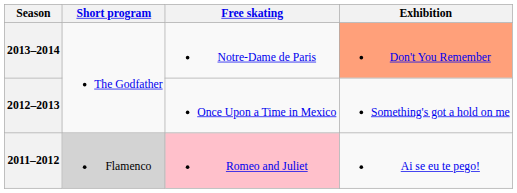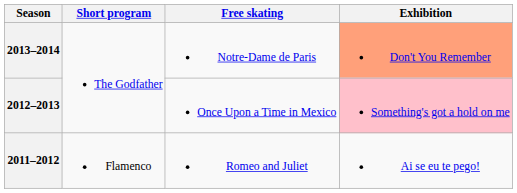(426, 112) no background -> (426, 112) pink background
(114, 167) lightgrey background -> (114, 167) no background
(252, 167) pink background -> (252, 167) no background
